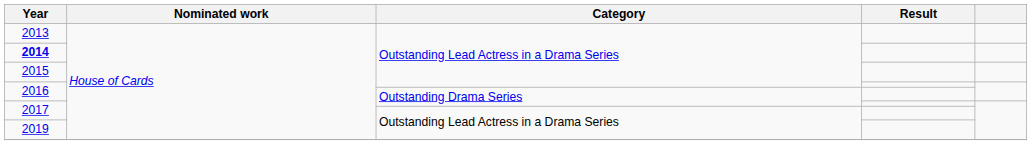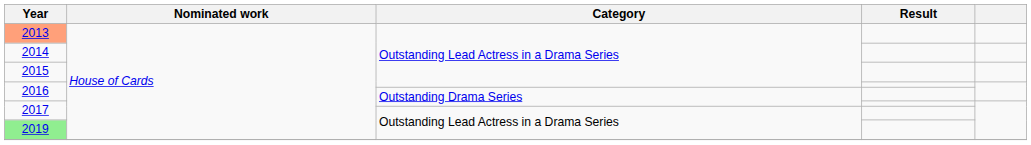(35, 33) no background -> (35, 33) lightsalmon background
(35, 52) bold -> (35, 52) normal
(35, 129) no background -> (35, 129) lightgreen background
